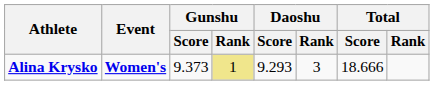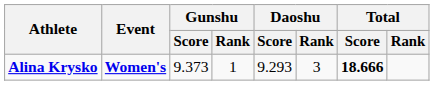(233, 67) khaki background -> (233, 67) no background
(362, 67) normal -> (362, 67) bold
